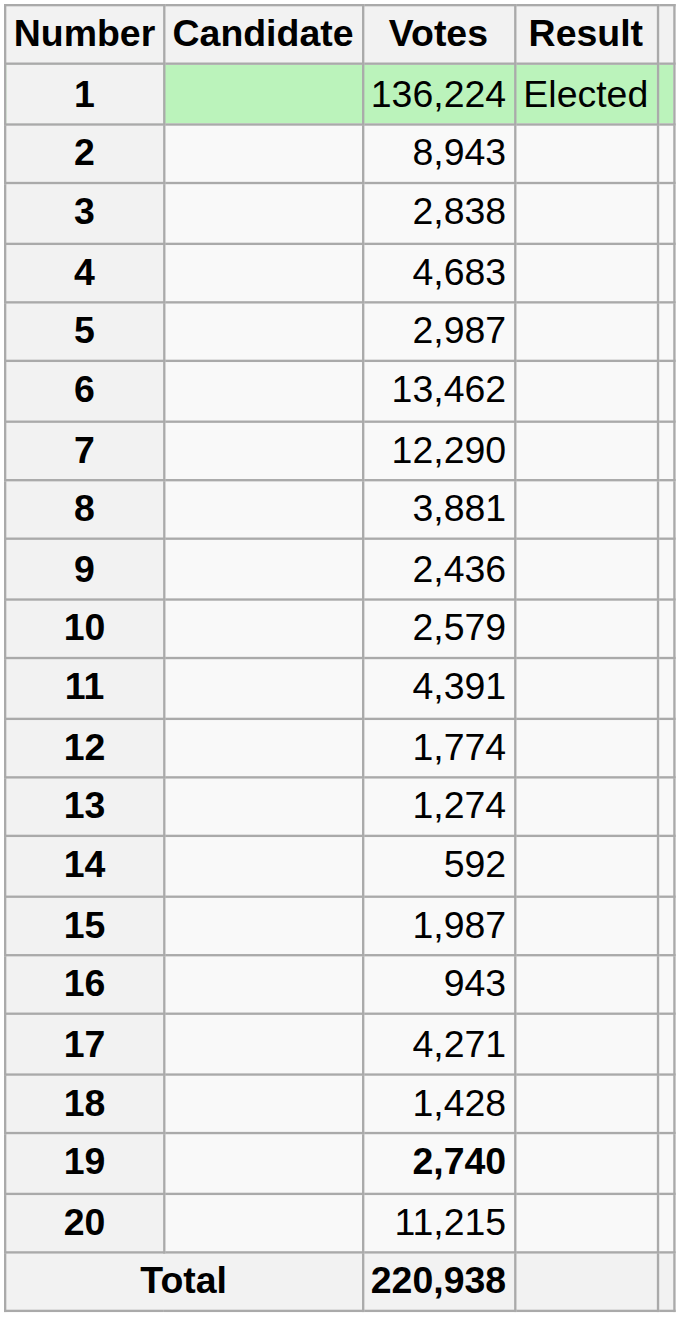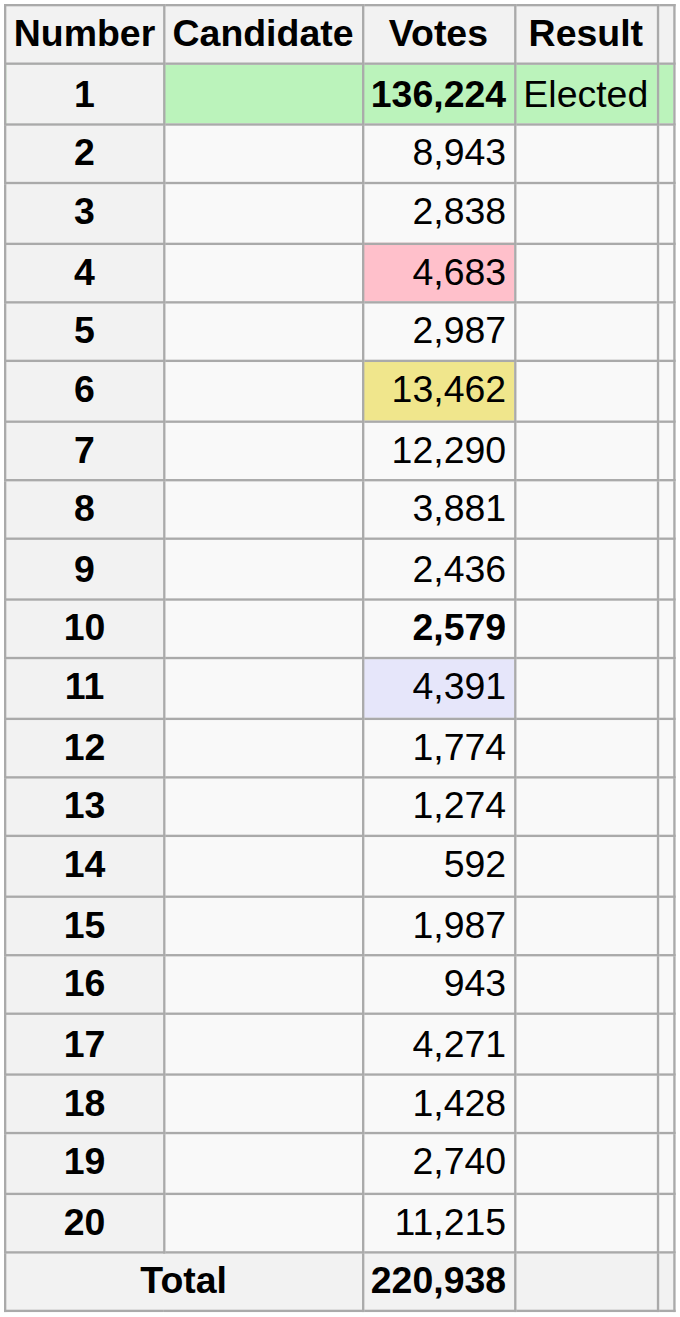(438, 93) normal -> (438, 93) bold
(459, 271) no background -> (459, 271) pink background
(449, 390) no background -> (449, 390) khaki background
(459, 627) normal -> (459, 627) bold
(459, 687) no background -> (459, 687) lavender background
(459, 1162) bold -> (459, 1162) normal
